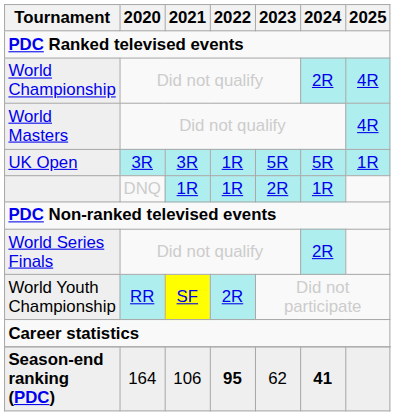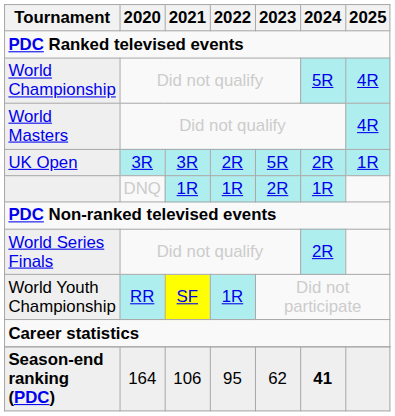(323, 80) 2R -> (323, 80) 5R
(232, 162) 1R -> (232, 162) 2R
(323, 162) 5R -> (323, 162) 2R
(232, 297) 2R -> (232, 297) 1R
(232, 378) bold -> (232, 378) normal
